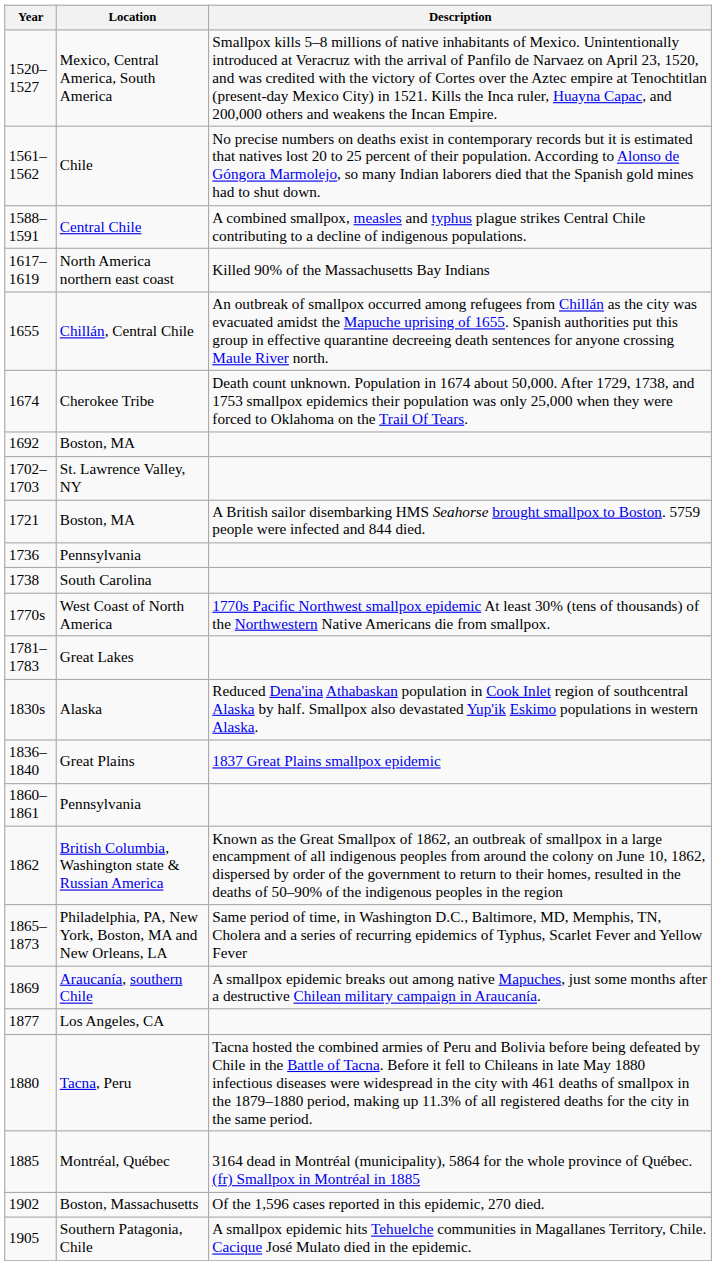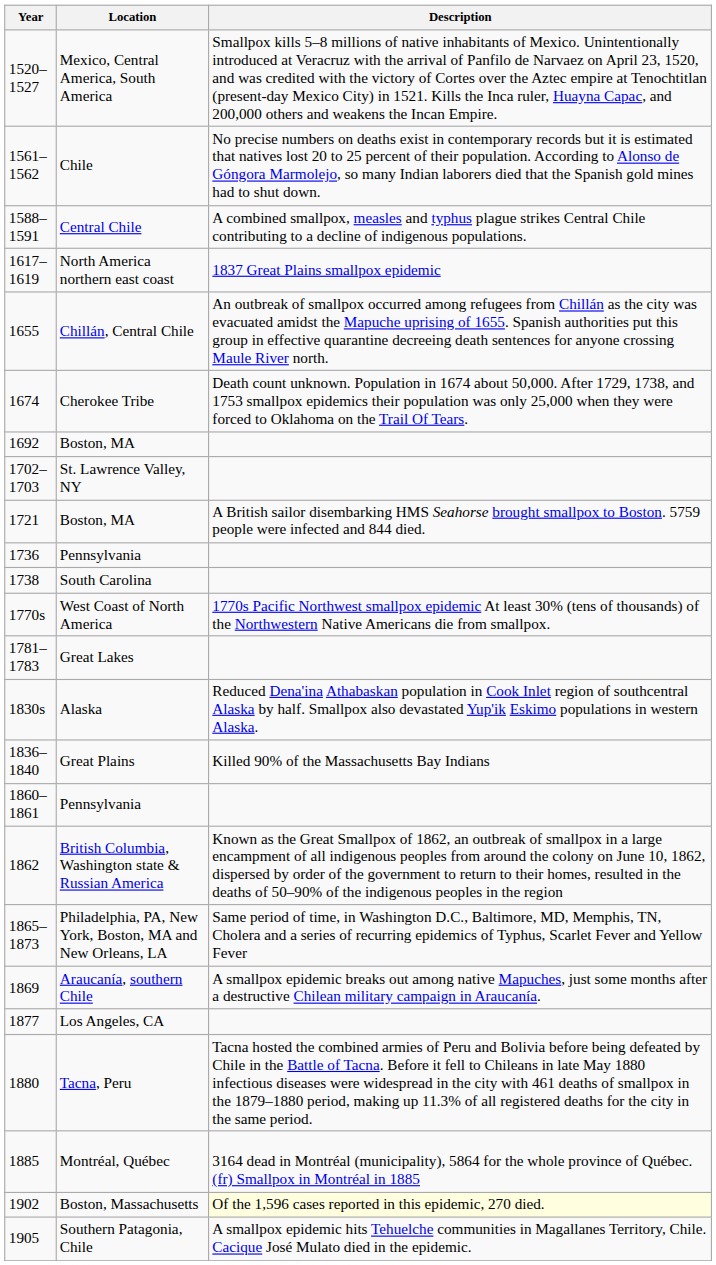(351, 270) Killed 90% of the Massachusetts Bay Indians -> (327, 270) 1837 Great Plains smallpox epidemic
(327, 761) 1837 Great Plains smallpox epidemic -> (351, 761) Killed 90% of the Massachusetts Bay Indians
(379, 1204) no background -> (379, 1204) lightyellow background
